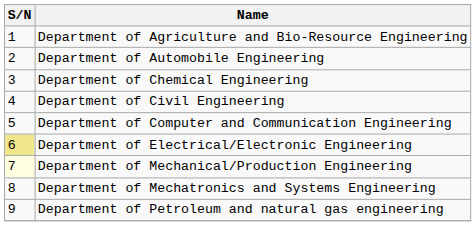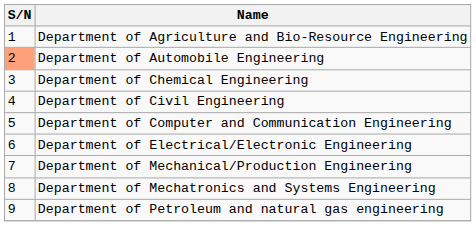(12, 59) no background -> (12, 59) lightsalmon background
(12, 145) khaki background -> (12, 145) no background
(12, 167) lightyellow background -> (12, 167) no background
